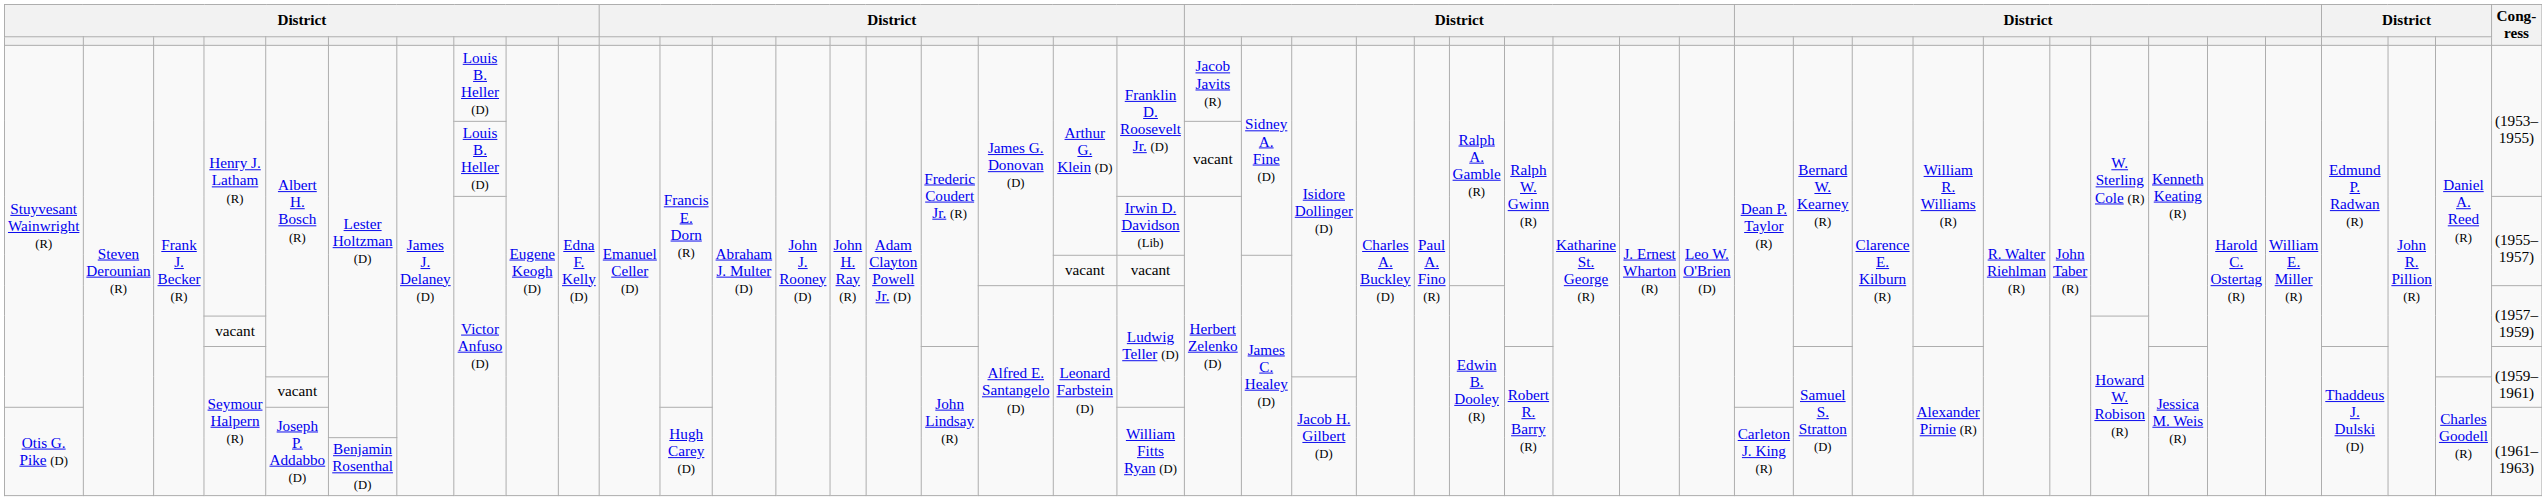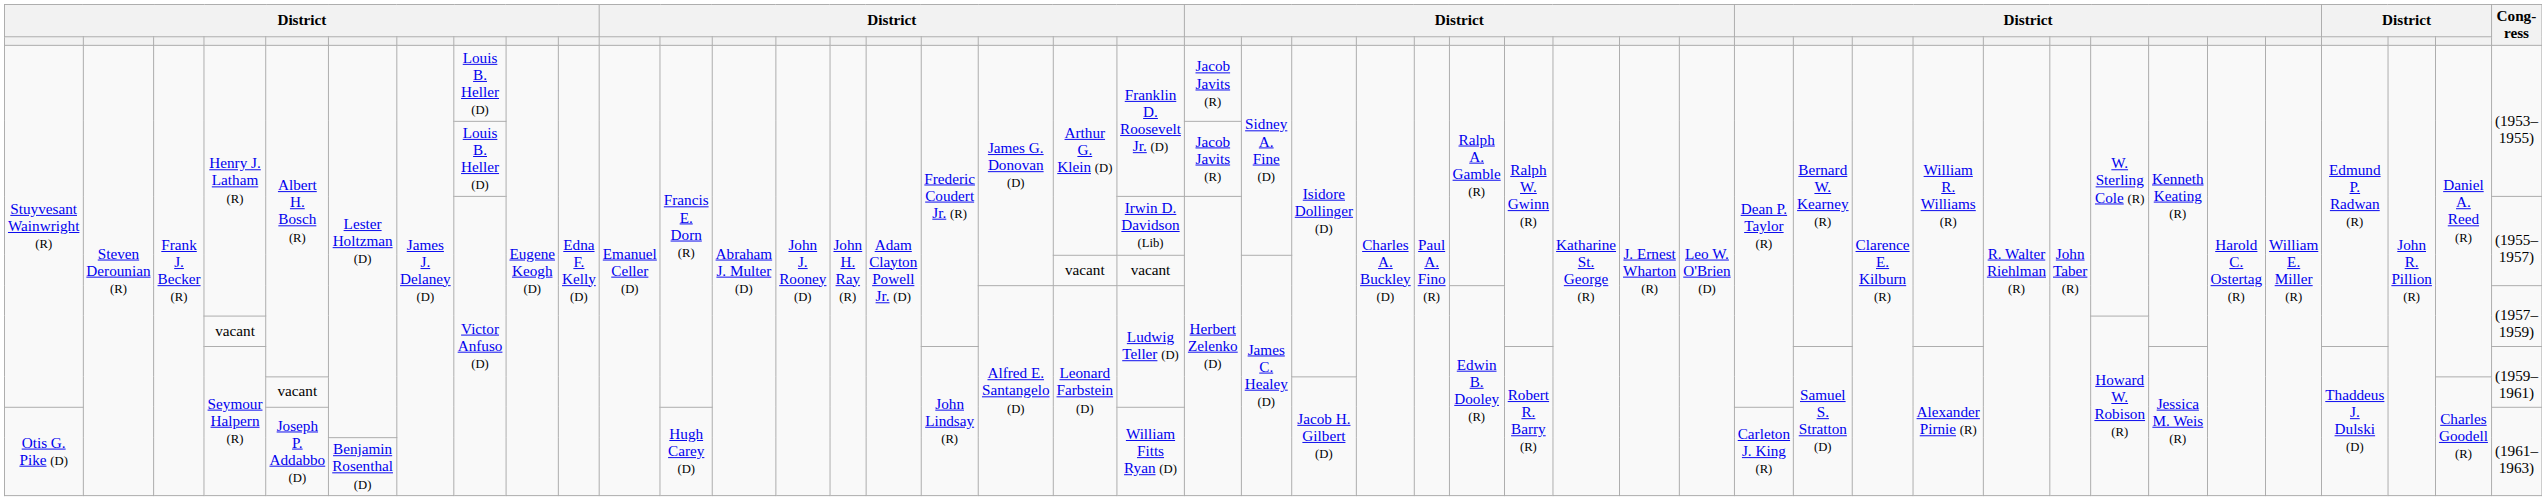(1213, 158) vacant -> (1213, 158) Jacob Javits (R)
